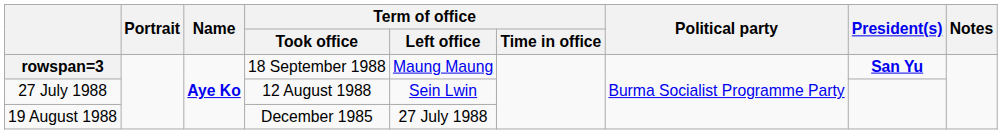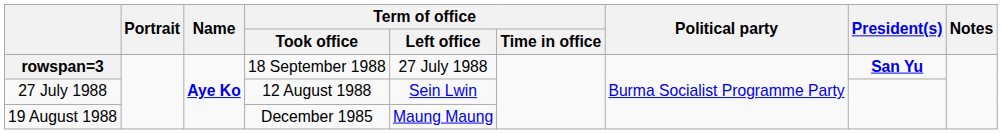(443, 66) Maung Maung -> (443, 66) 27 July 1988
(443, 116) 27 July 1988 -> (443, 116) Maung Maung
